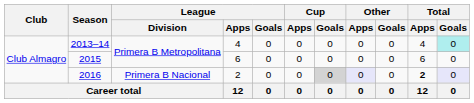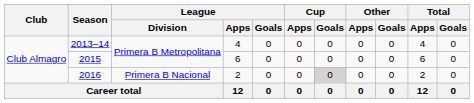(453, 43) paleturquoise background -> (453, 43) no background
(361, 75) lavender background -> (361, 75) no background
(422, 75) bold -> (422, 75) normal
(453, 75) lavender background -> (453, 75) no background
